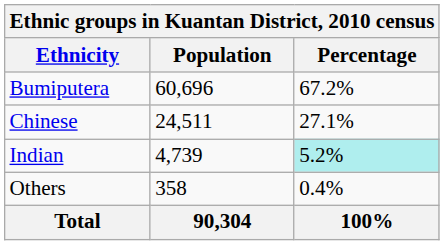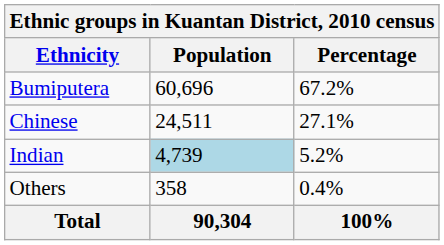(179, 155) no background -> (179, 155) lightblue background
(321, 155) paleturquoise background -> (321, 155) no background
